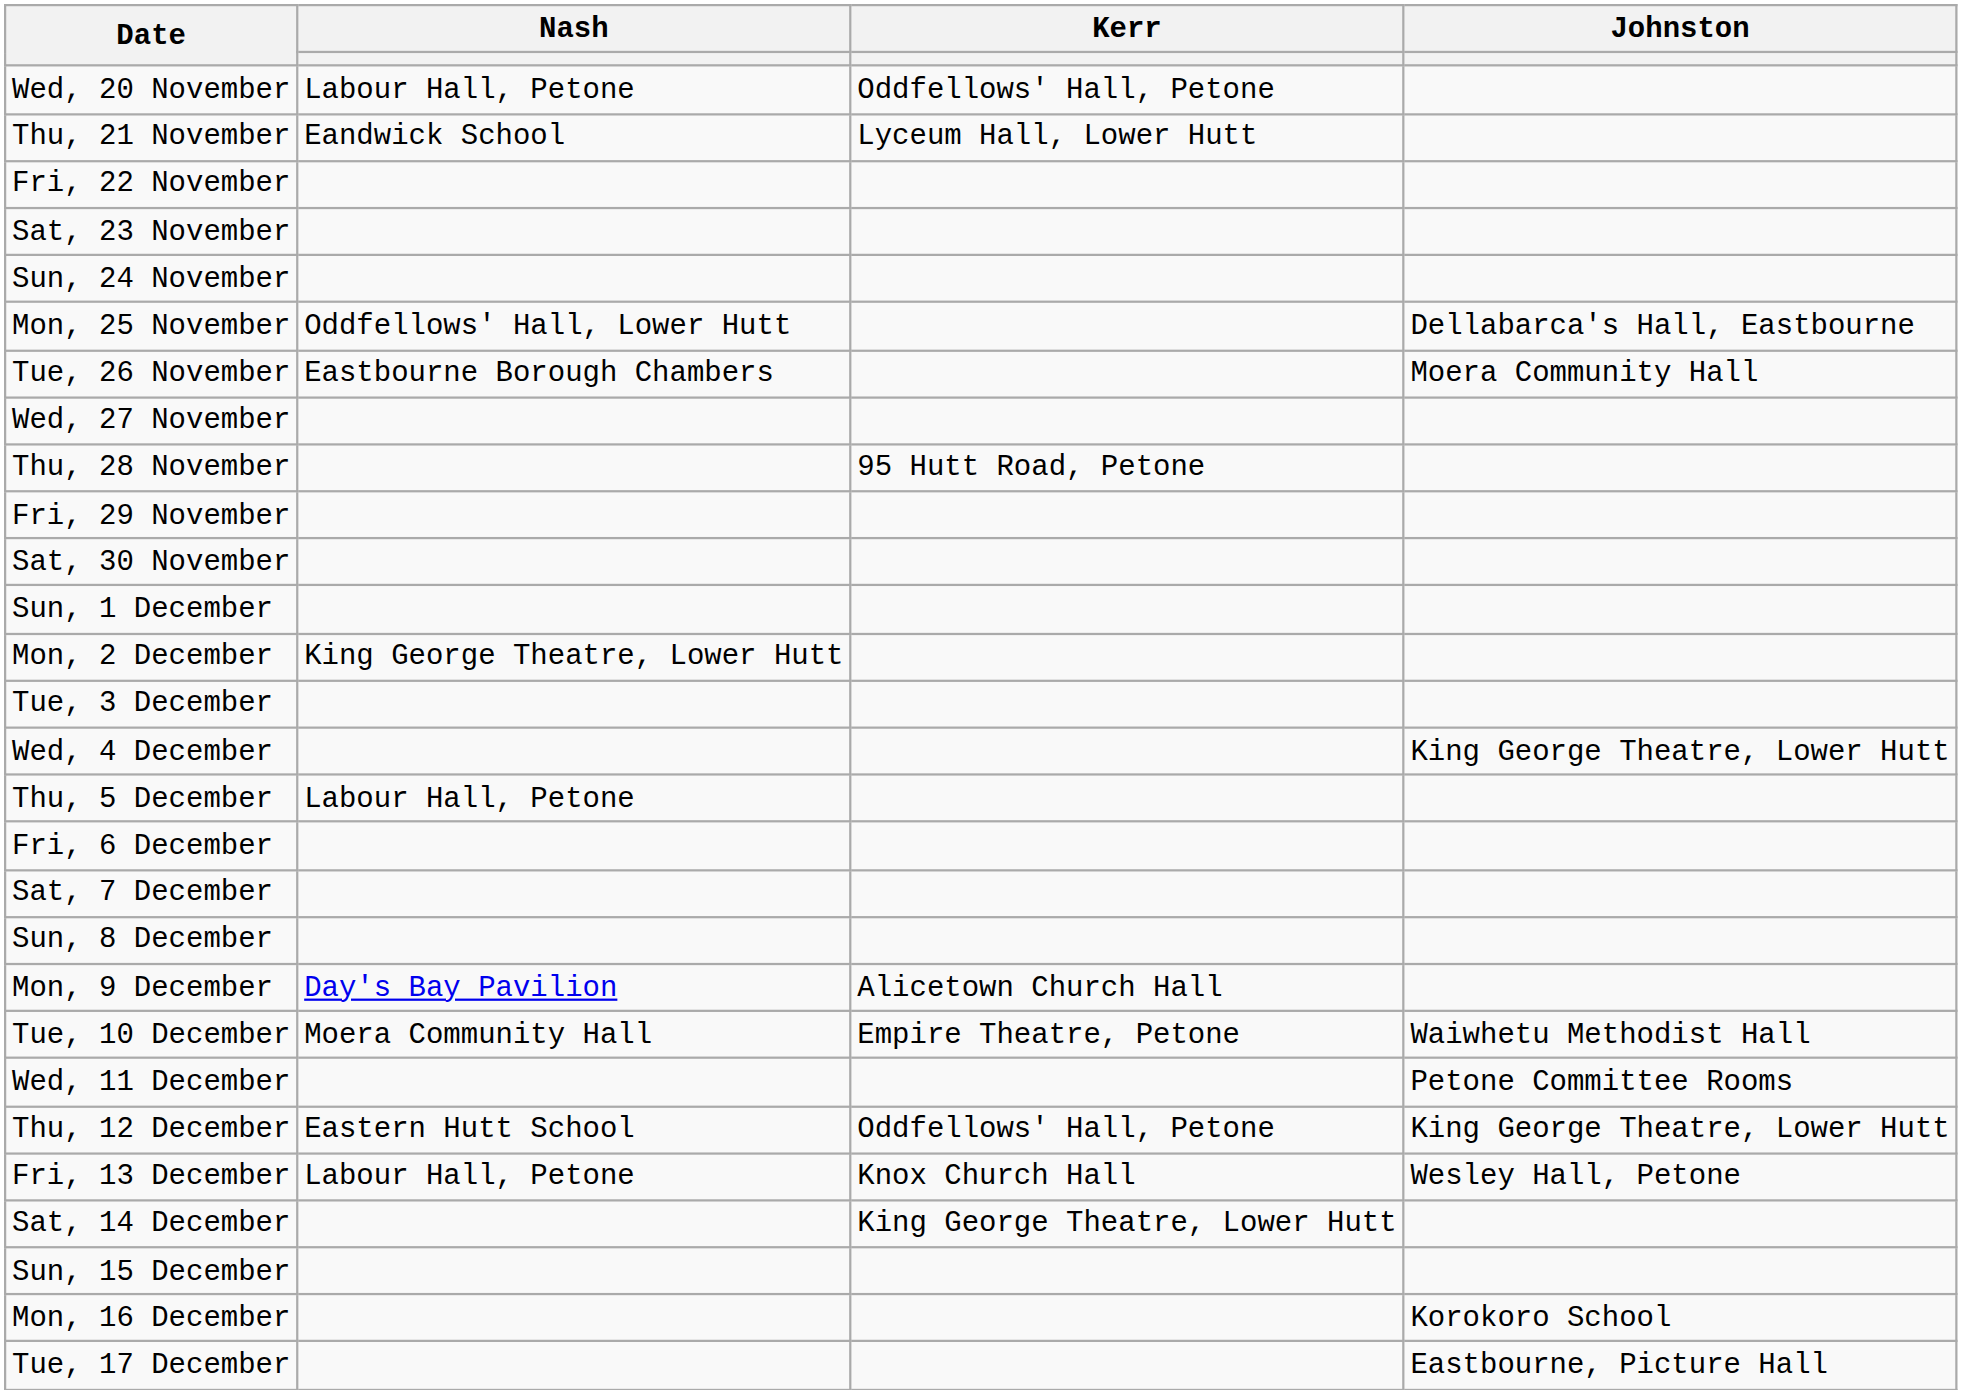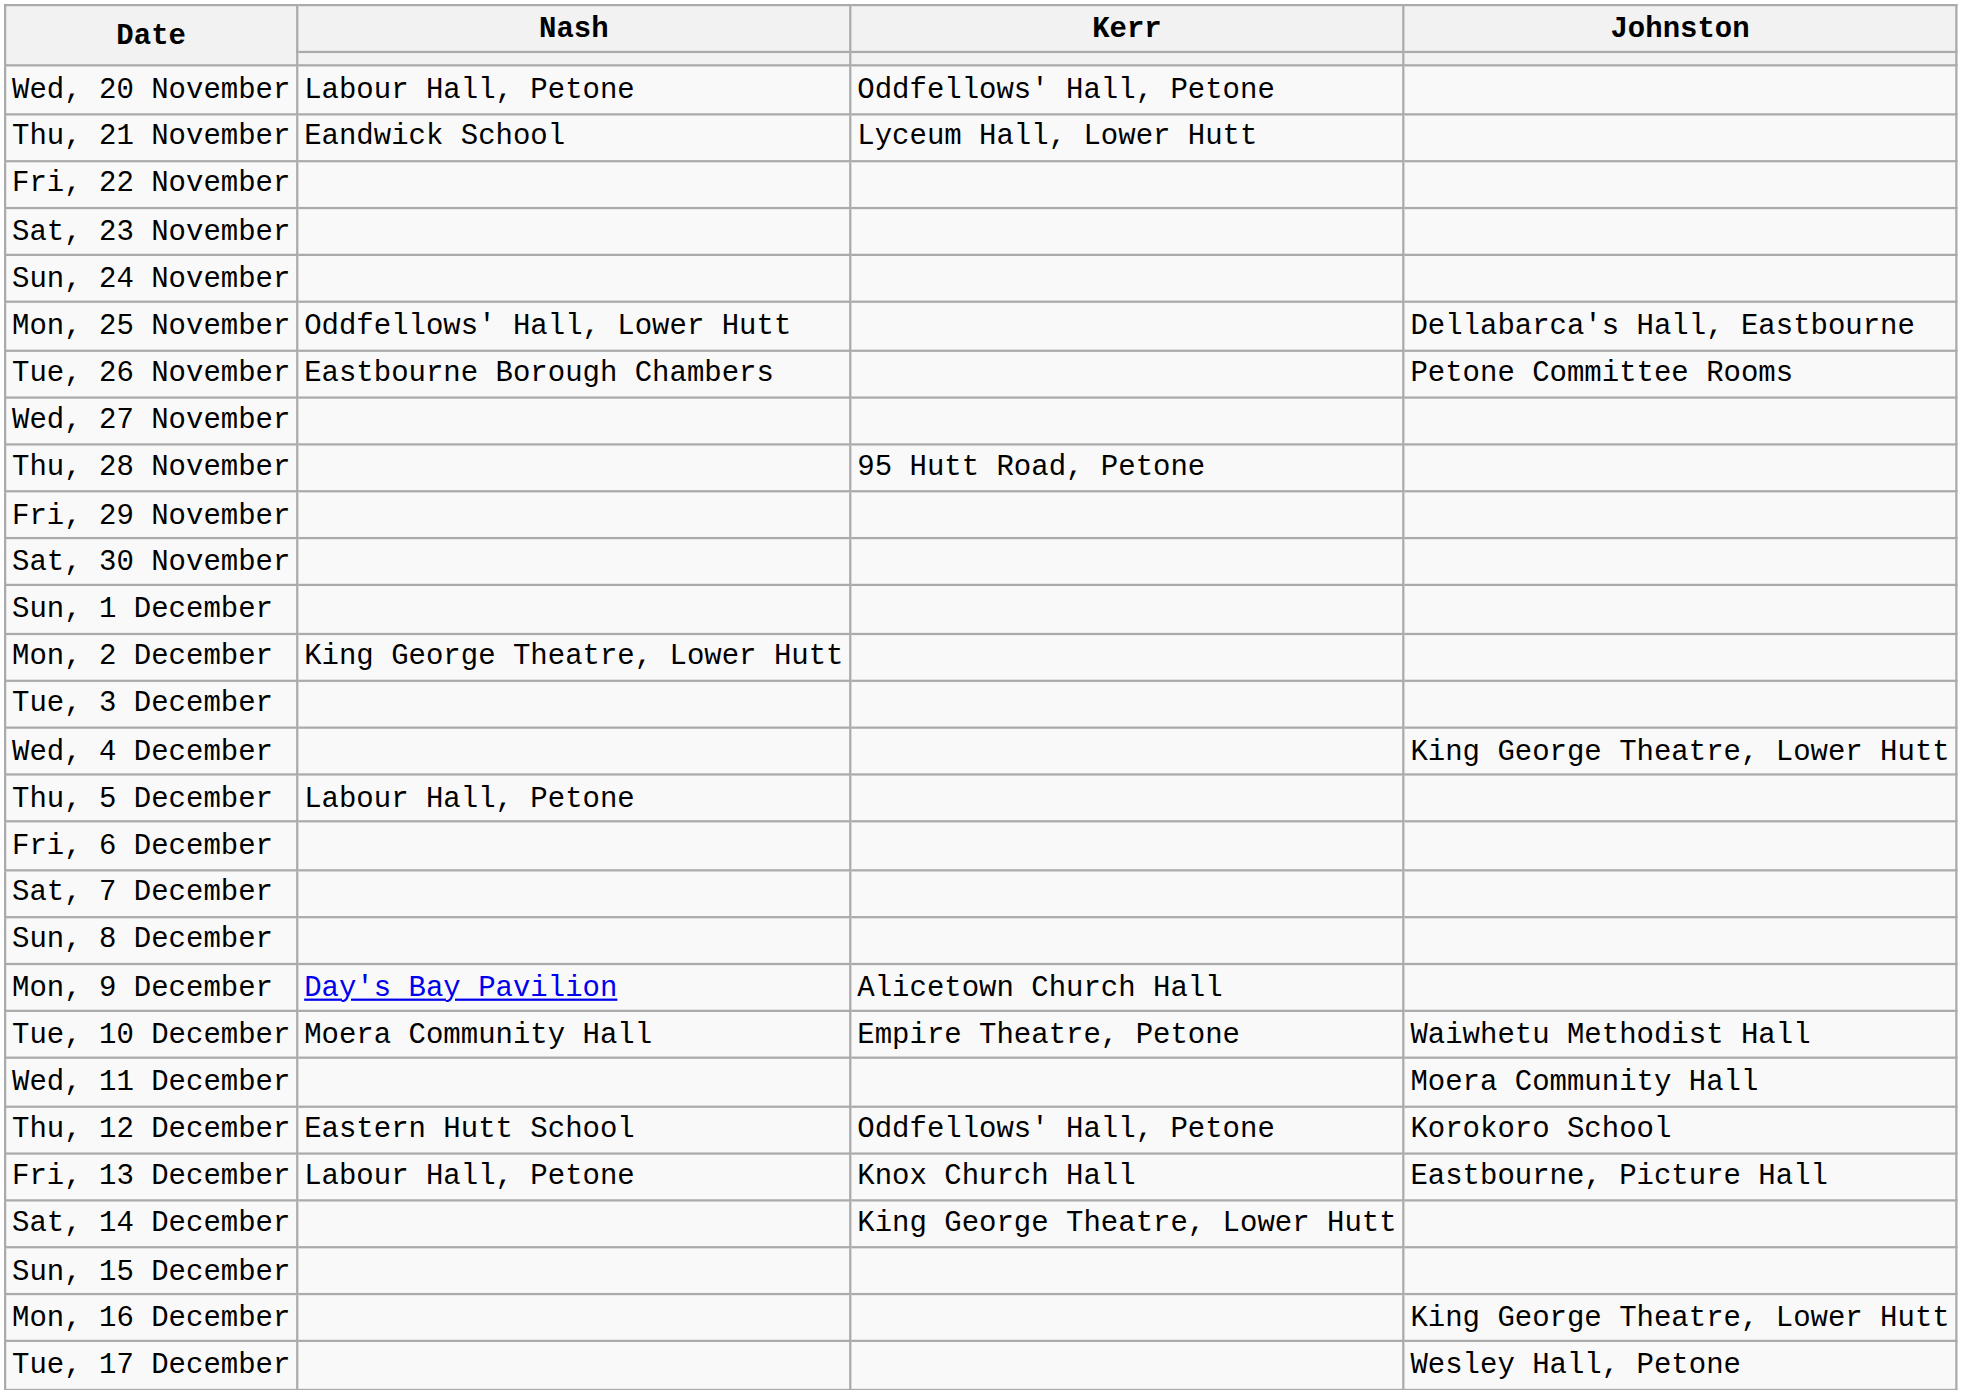(1584, 373) Moera Community Hall -> (1602, 373) Petone Committee Rooms
(1602, 1082) Petone Committee Rooms -> (1584, 1082) Moera Community Hall
(1680, 1129) King George Theatre, Lower Hutt -> (1541, 1129) Korokoro School
(1576, 1176) Wesley Hall, Petone -> (1619, 1176) Eastbourne, Picture Hall
(1541, 1318) Korokoro School -> (1680, 1318) King George Theatre, Lower Hutt
(1619, 1365) Eastbourne, Picture Hall -> (1576, 1365) Wesley Hall, Petone
